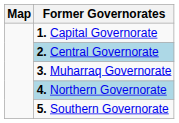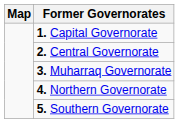(98, 52) lightblue background -> (98, 52) no background
(102, 90) lightblue background -> (102, 90) no background
